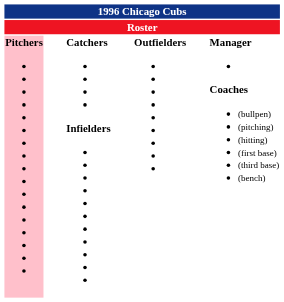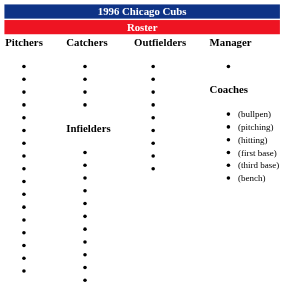(24, 157) pink background -> (24, 157) no background
